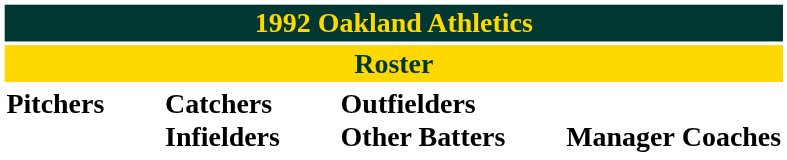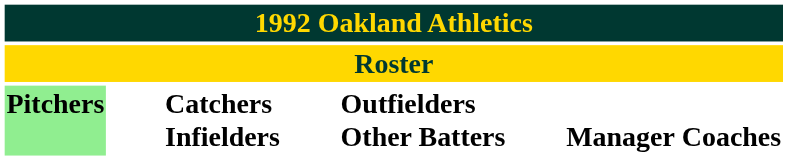(55, 103) no background -> (55, 103) lightgreen background
